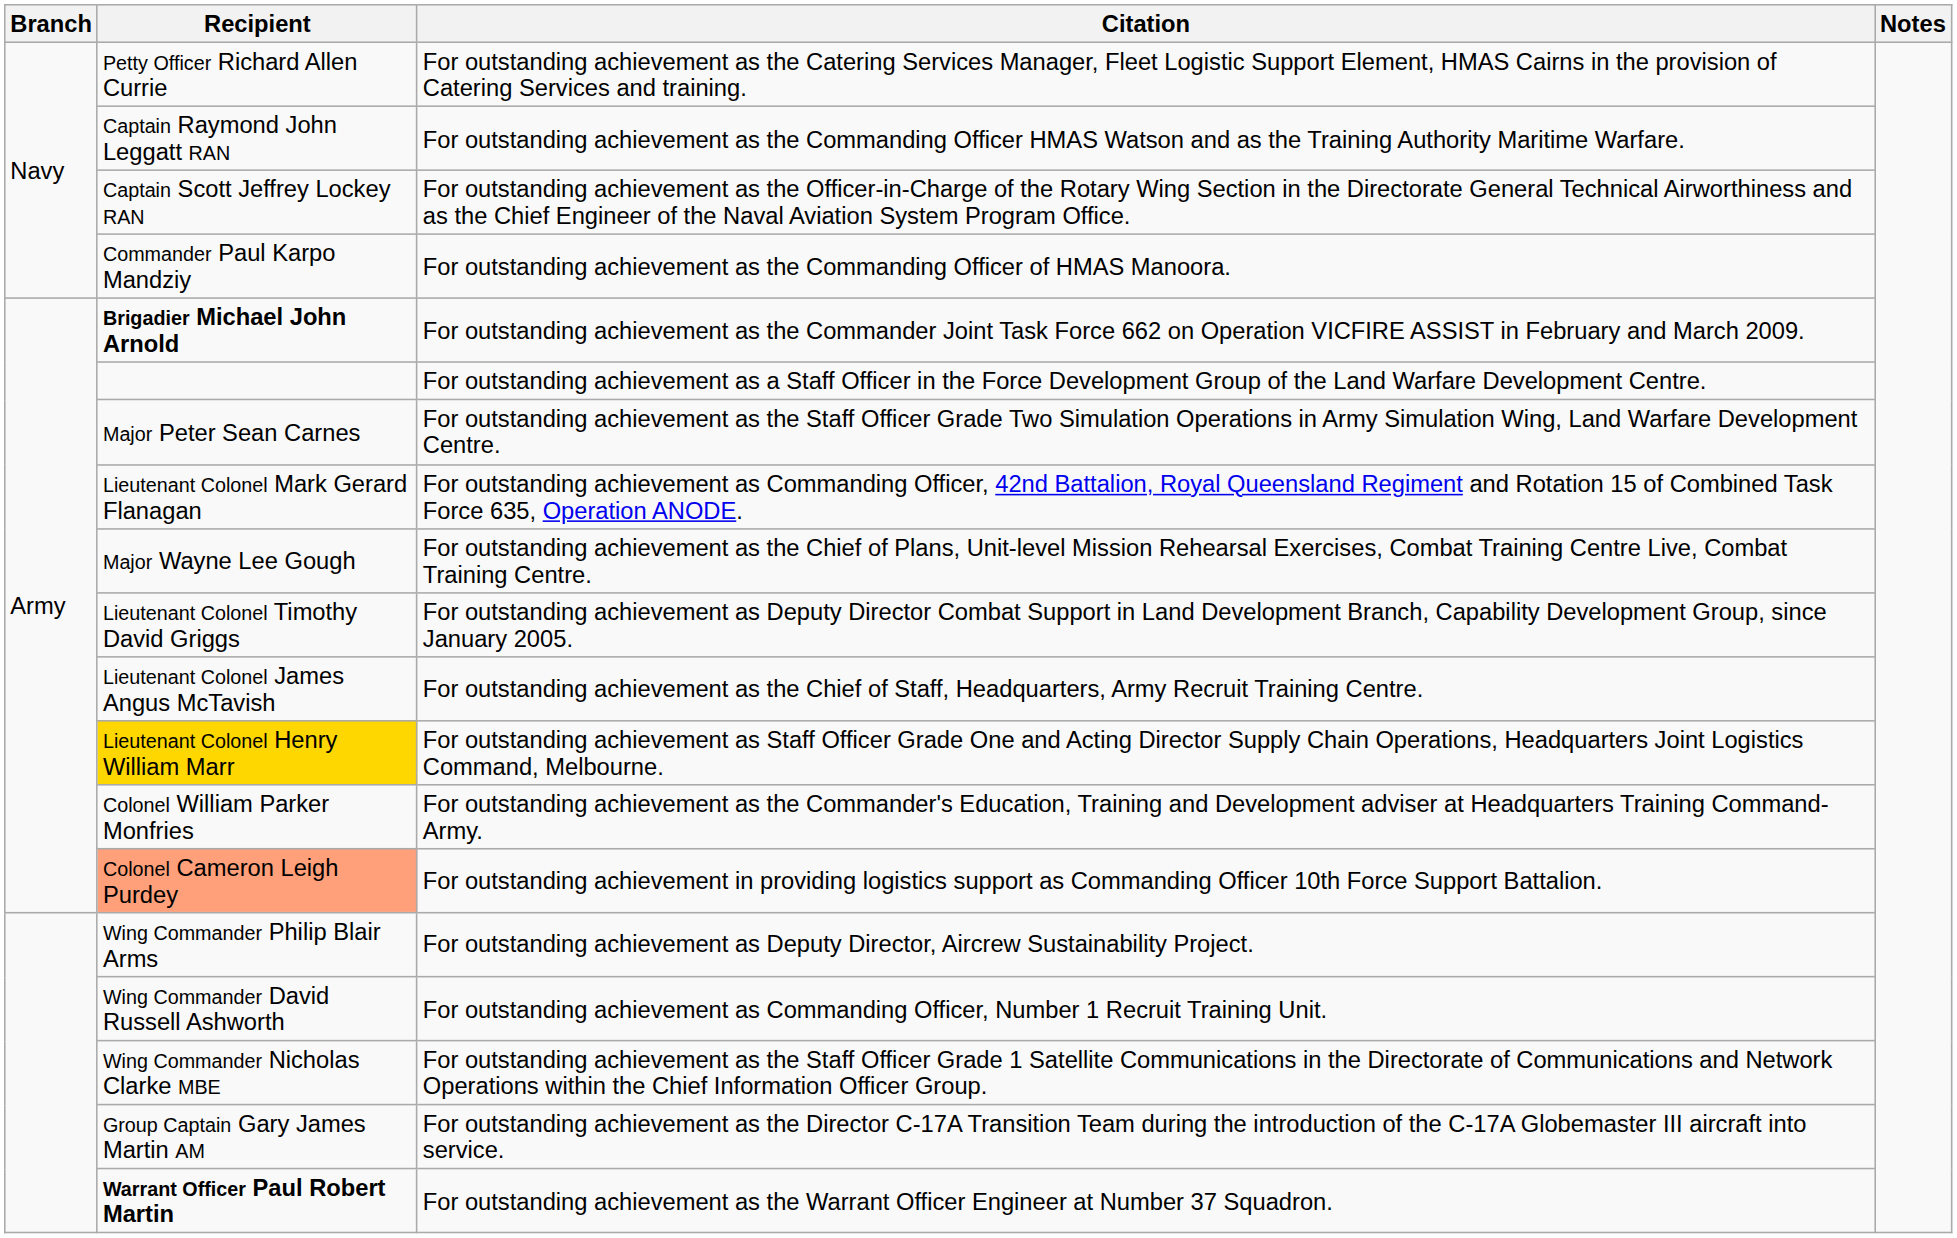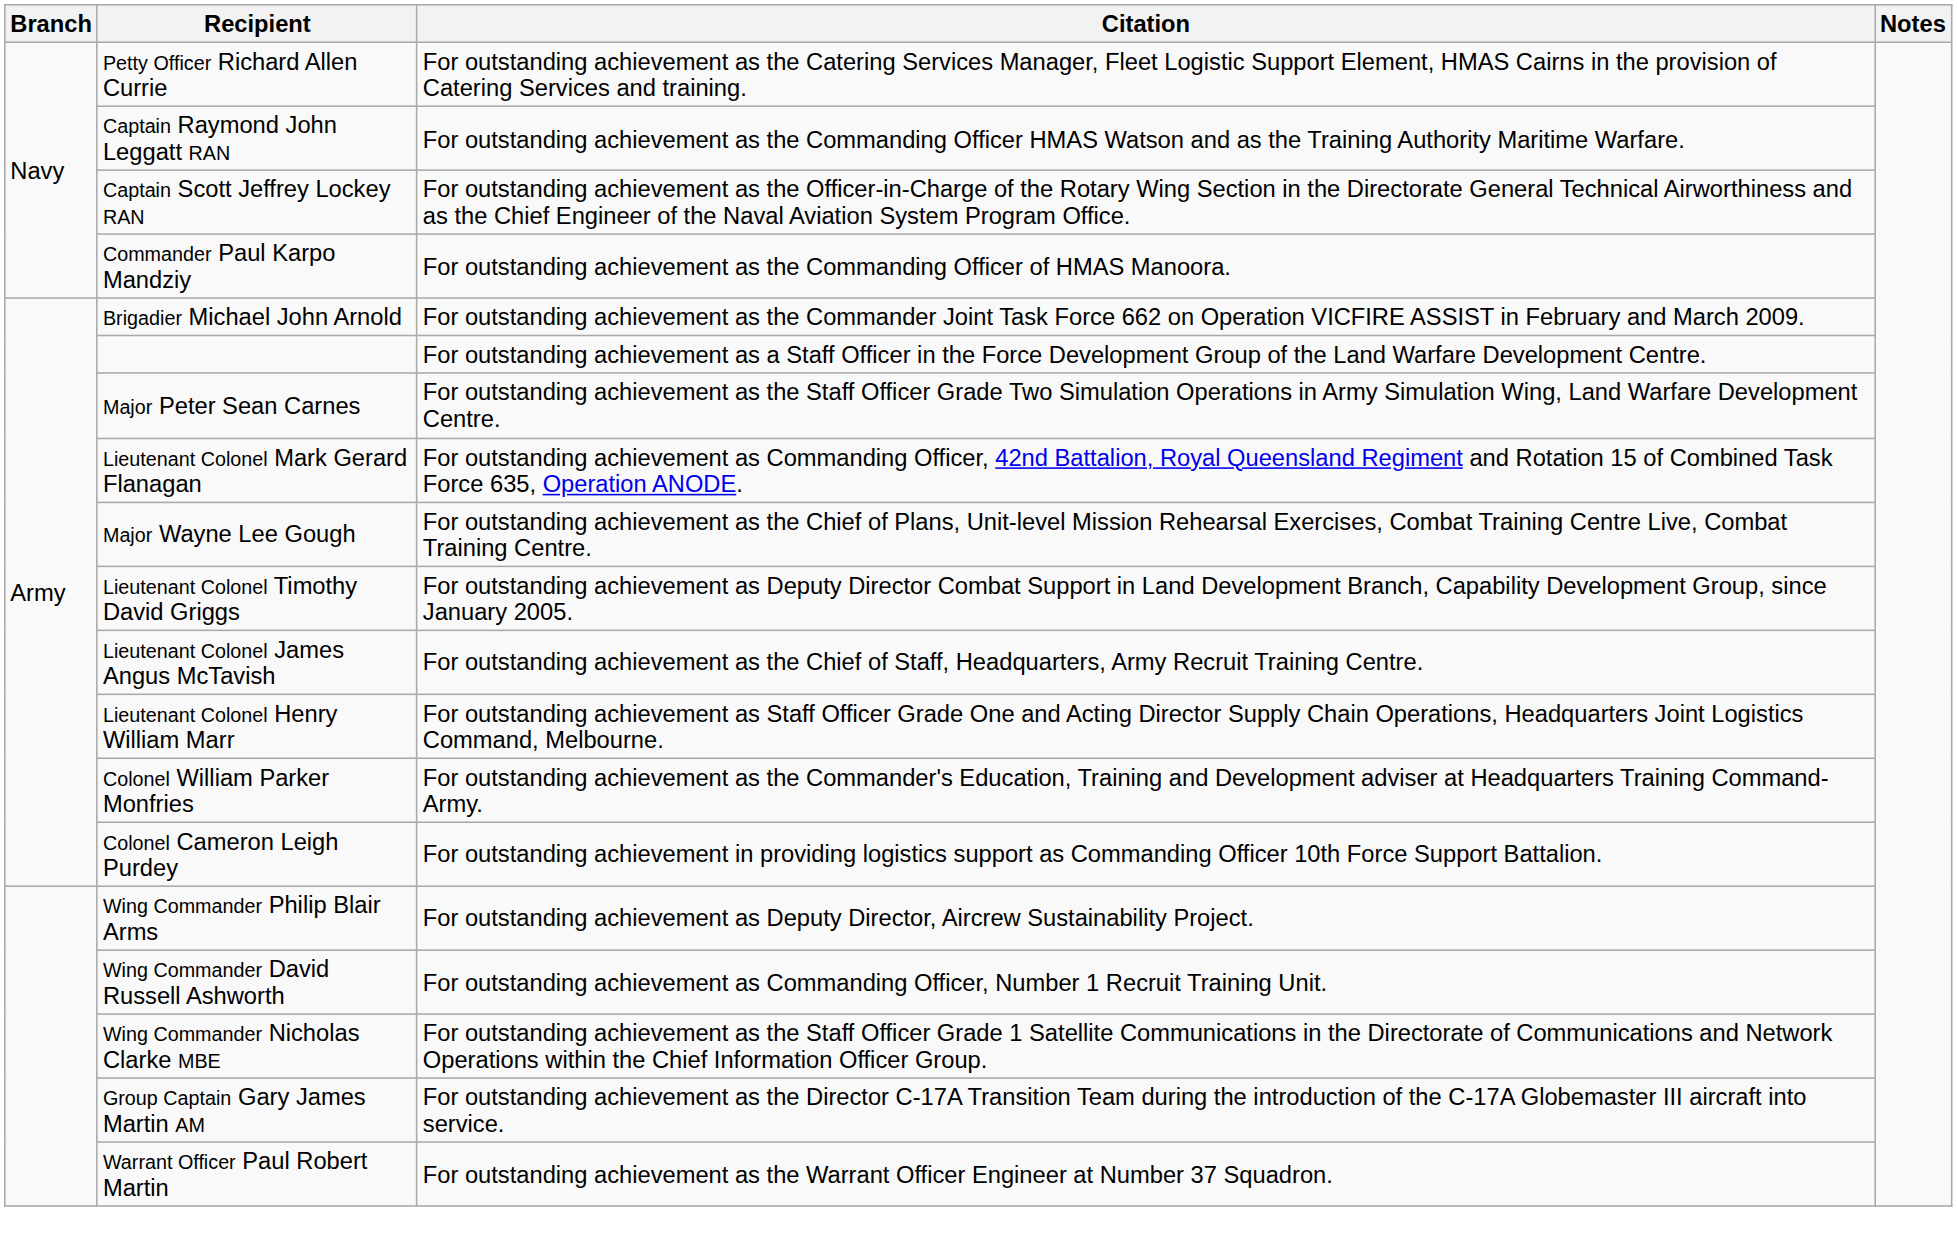(225, 331) bold -> (252, 318) normal
(220, 753) gold background -> (220, 726) no background
(221, 881) lightsalmon background -> (221, 854) no background
(244, 1201) bold -> (235, 1175) normal
